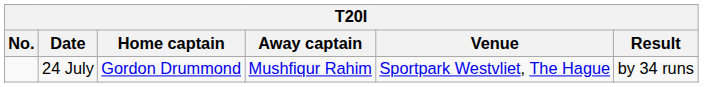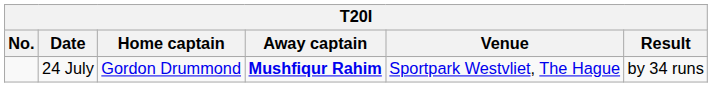(310, 69) normal -> (315, 69) bold
